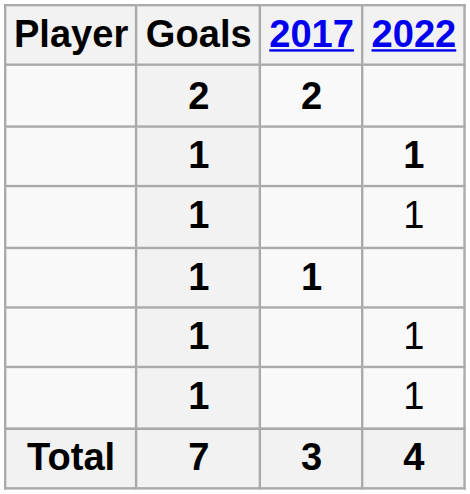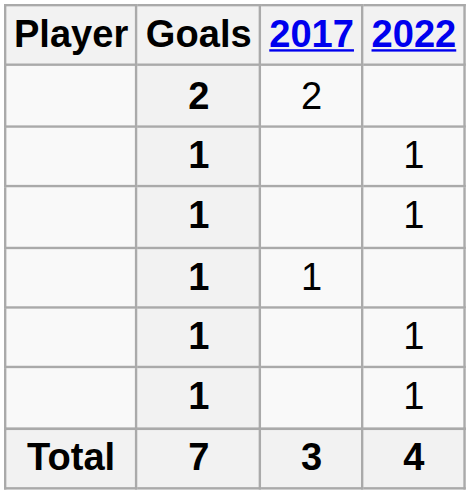(312, 95) bold -> (312, 95) normal
(414, 155) bold -> (414, 155) normal
(312, 276) bold -> (312, 276) normal
